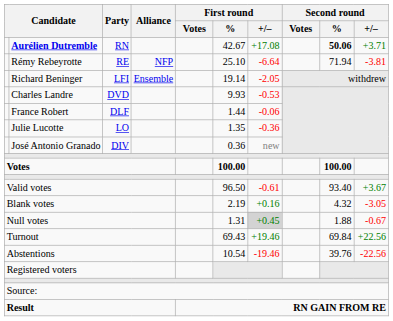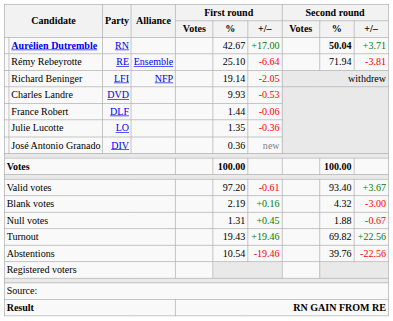(265, 46) +17.08 -> (265, 46) +17.00
(340, 46) 50.06 -> (340, 46) 50.04
(164, 62) NFP -> (153, 62) Ensemble
(153, 79) Ensemble -> (164, 79) NFP
(234, 187) 96.50 -> (234, 187) 97.20
(376, 204) -3.05 -> (376, 204) -3.00
(268, 220) lightgrey background -> (268, 220) no background
(234, 237) 69.43 -> (234, 237) 19.43
(340, 237) 69.84 -> (340, 237) 69.82
